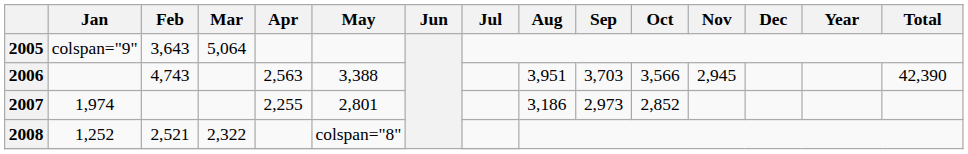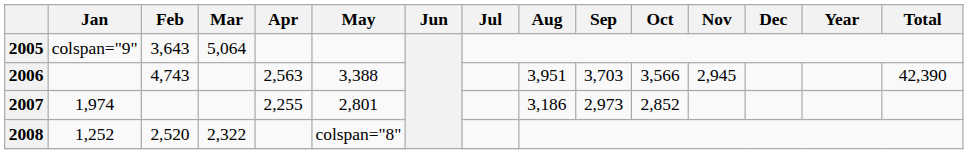(170, 134) 2,521 -> (170, 134) 2,520
